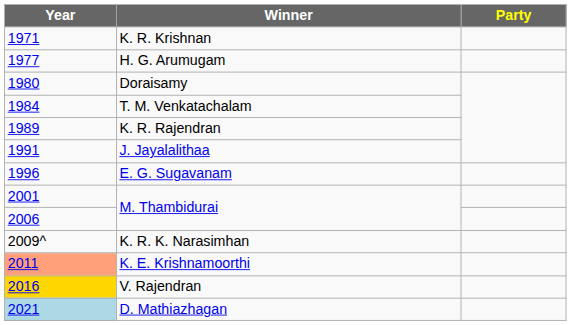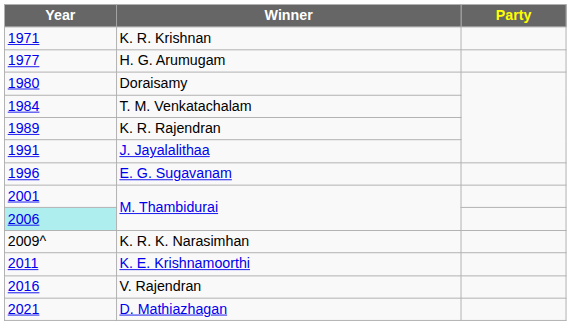(24, 219) no background -> (24, 219) paleturquoise background
(23, 264) lightsalmon background -> (23, 264) no background
(24, 286) gold background -> (24, 286) no background
(24, 309) lightblue background -> (24, 309) no background
